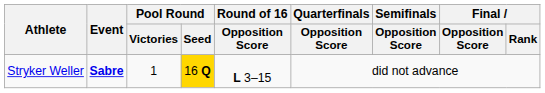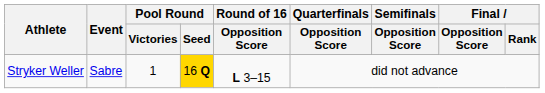(107, 72) bold -> (106, 72) normal
